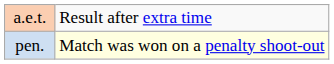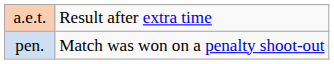(192, 45) lightyellow background -> (192, 45) no background
